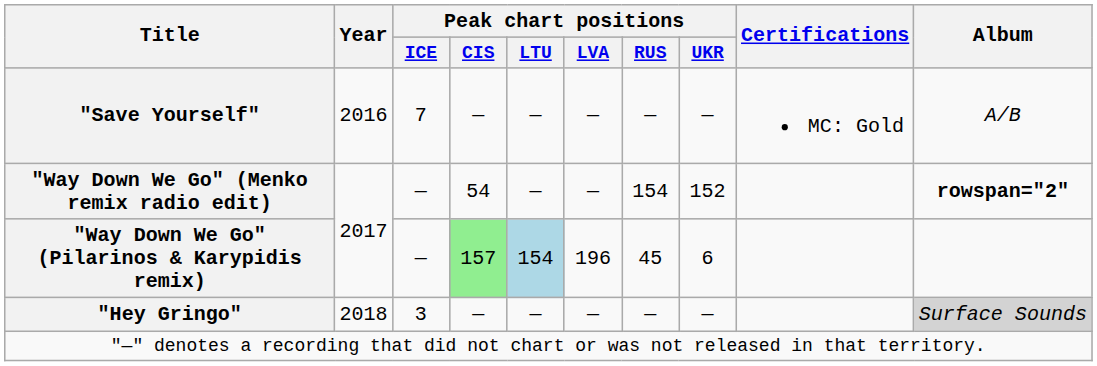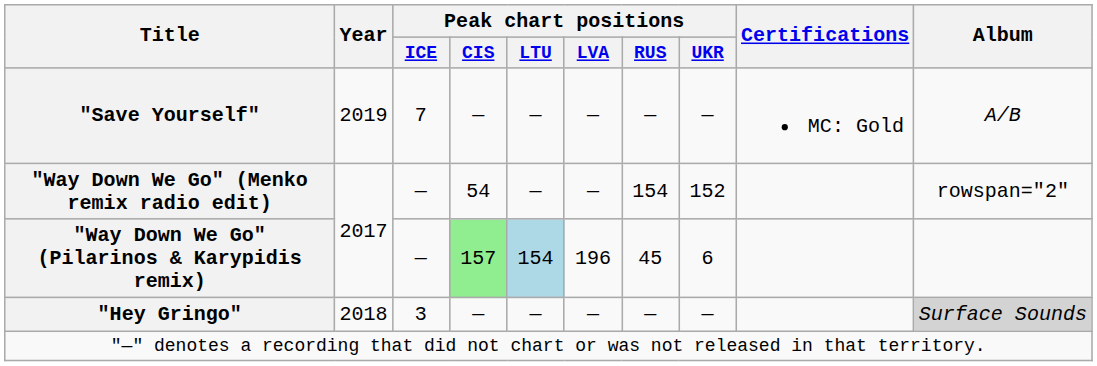(363, 116) 2016 -> (363, 116) 2019
(1003, 191) bold -> (1003, 191) normal
